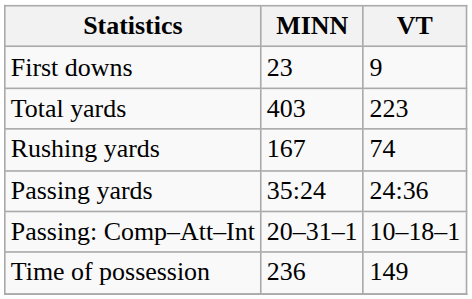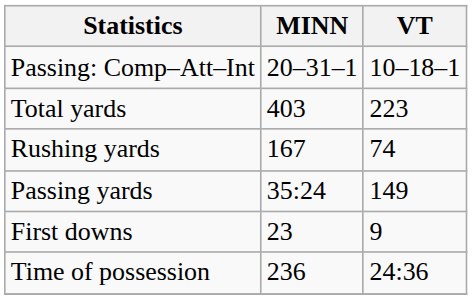rows swapped: (72, 67) <-> (133, 231)
(399, 190) 24:36 -> (389, 190) 149
(389, 272) 149 -> (399, 272) 24:36
